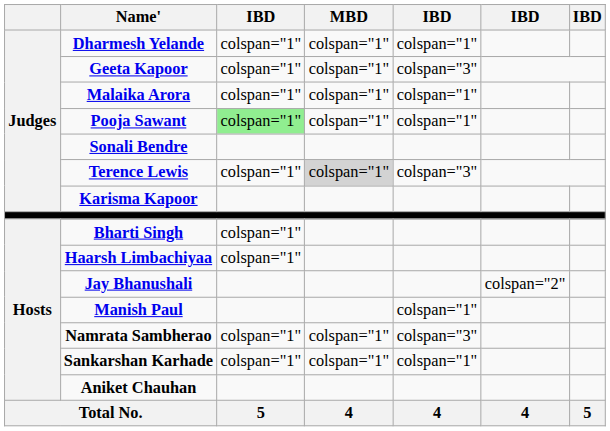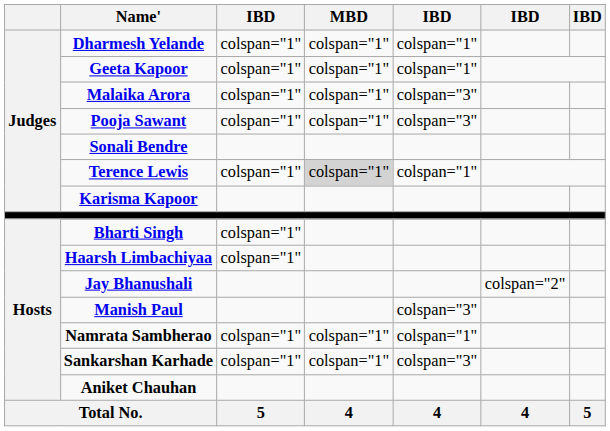(437, 69) colspan="3" -> (437, 69) colspan="1"
(437, 95) colspan="1" -> (437, 95) colspan="3"
(261, 120) lightgreen background -> (261, 120) no background
(437, 120) colspan="1" -> (437, 120) colspan="3"
(437, 172) colspan="3" -> (437, 172) colspan="1"
(437, 309) colspan="1" -> (437, 309) colspan="3"
(437, 335) colspan="3" -> (437, 335) colspan="1"
(437, 361) colspan="1" -> (437, 361) colspan="3"
